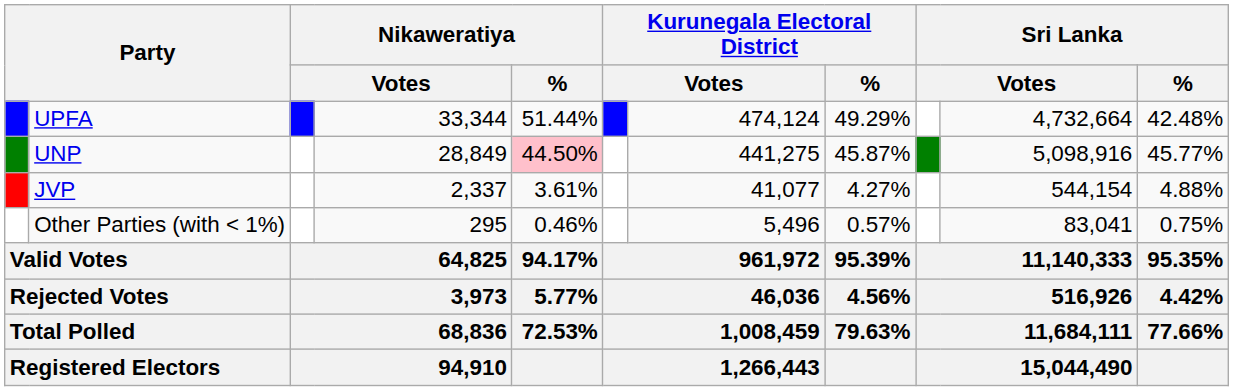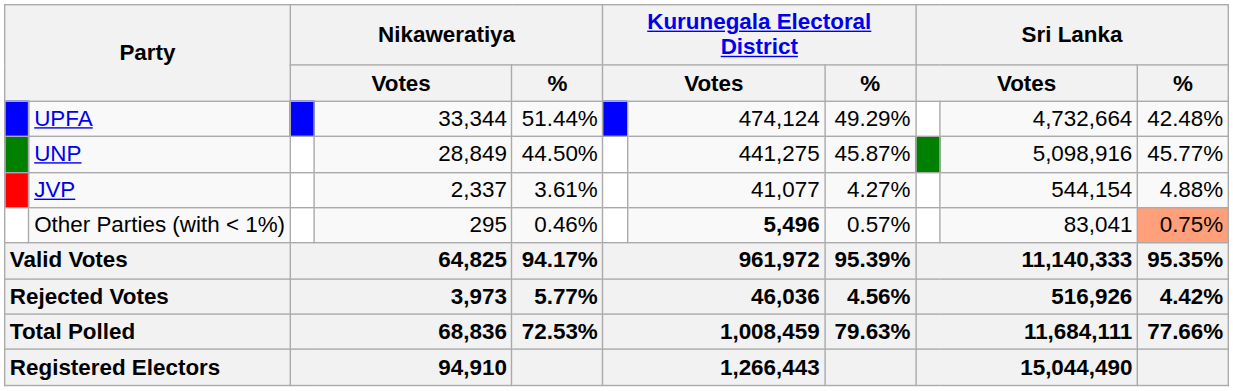(560, 154) pink background -> (560, 154) no background
(792, 225) normal -> (792, 225) bold
(1191, 225) no background -> (1191, 225) lightsalmon background
